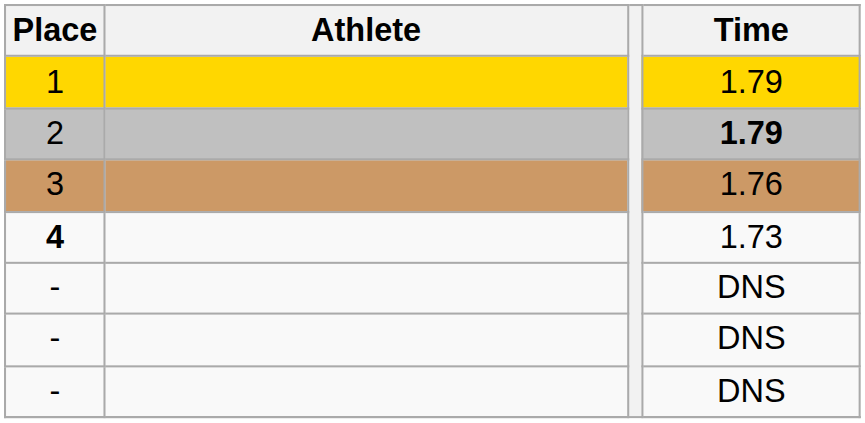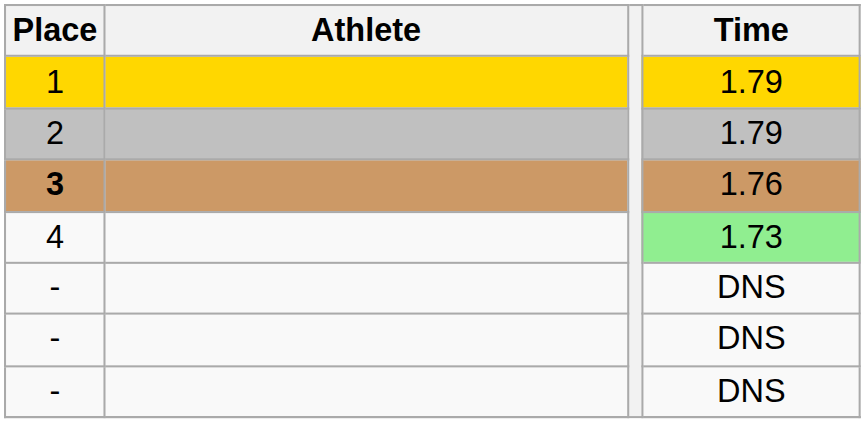(751, 133) bold -> (751, 133) normal
(55, 184) normal -> (55, 184) bold
(55, 236) bold -> (55, 236) normal
(751, 236) no background -> (751, 236) lightgreen background
